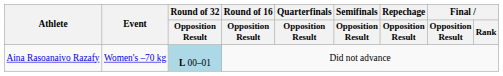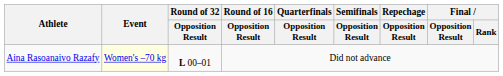(135, 58) no background -> (135, 58) lightyellow background
(195, 64) lightblue background -> (195, 64) no background
